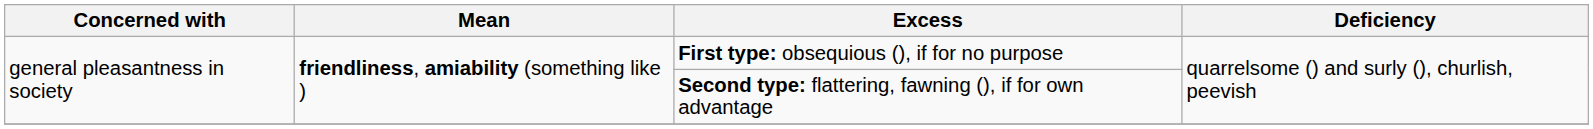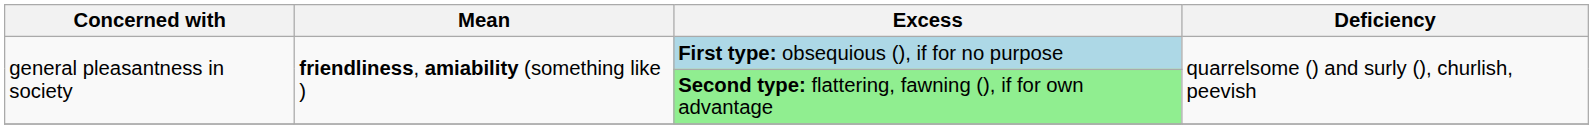(871, 52) no background -> (871, 52) lightblue background
(881, 96) no background -> (881, 96) lightgreen background
